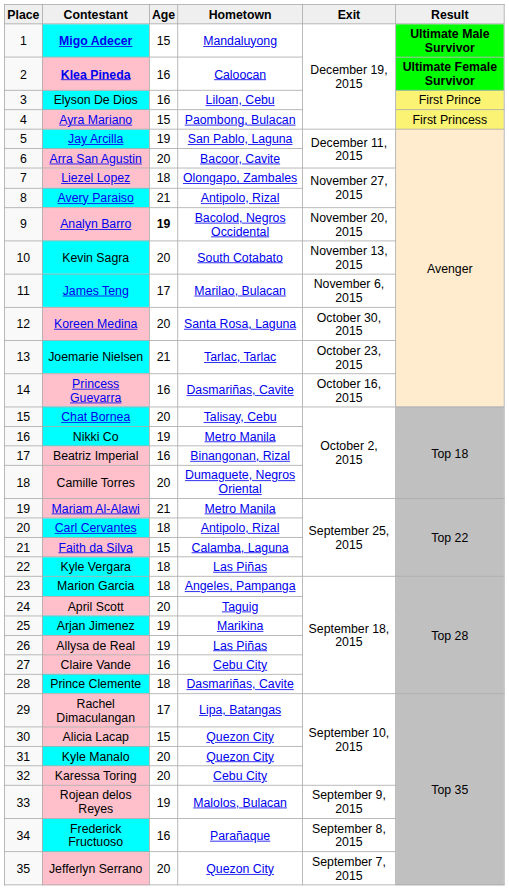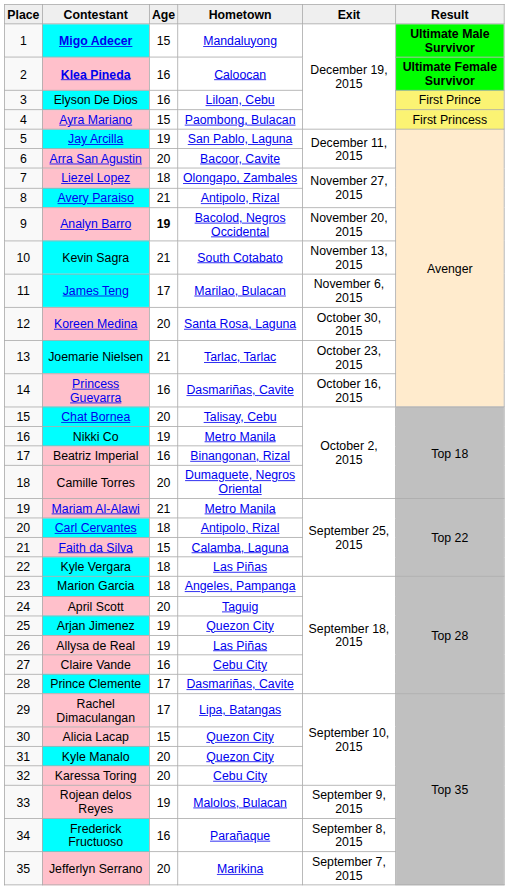(164, 257) 20 -> (164, 257) 21
(240, 626) Marikina -> (240, 626) Quezon City
(164, 684) 18 -> (164, 684) 17
(240, 869) Quezon City -> (240, 869) Marikina
